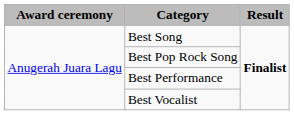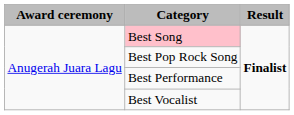(155, 36) no background -> (155, 36) pink background
